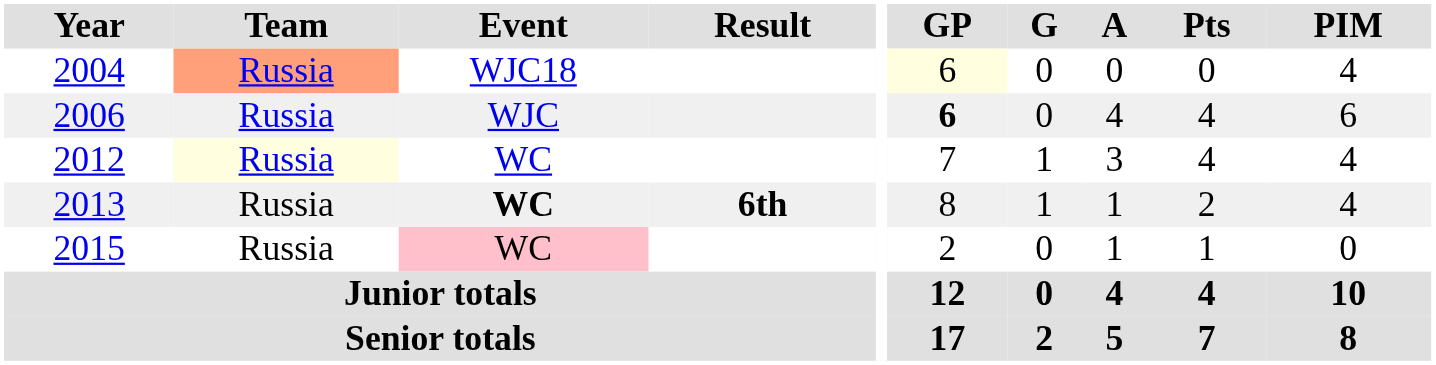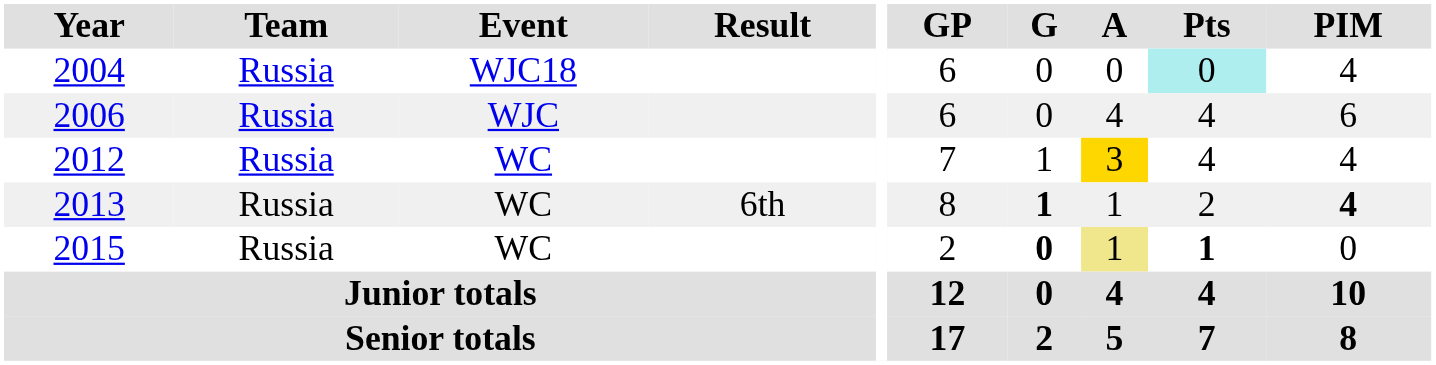(286, 70) lightsalmon background -> (286, 70) no background
(947, 70) lightyellow background -> (947, 70) no background
(1207, 70) no background -> (1207, 70) paleturquoise background
(947, 114) bold -> (947, 114) normal
(286, 159) lightyellow background -> (286, 159) no background
(1114, 159) no background -> (1114, 159) gold background
(523, 204) bold -> (523, 204) normal
(763, 204) bold -> (763, 204) normal
(1044, 204) normal -> (1044, 204) bold
(1348, 204) normal -> (1348, 204) bold
(523, 248) pink background -> (523, 248) no background
(1044, 248) normal -> (1044, 248) bold
(1114, 248) no background -> (1114, 248) khaki background
(1207, 248) normal -> (1207, 248) bold
